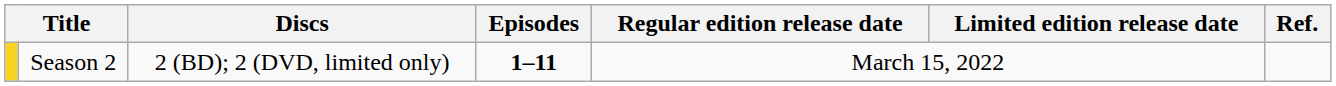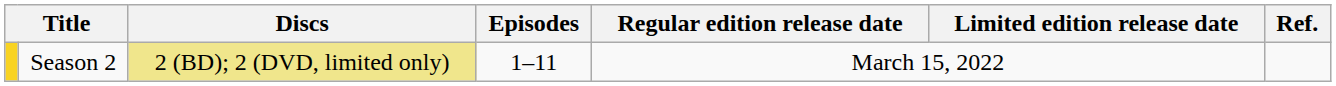(302, 61) no background -> (302, 61) khaki background
(534, 61) bold -> (534, 61) normal
